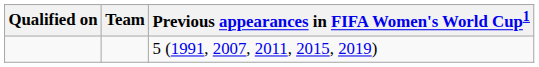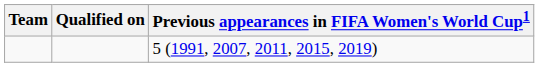columns swapped: (125, 20) <-> (53, 20)
